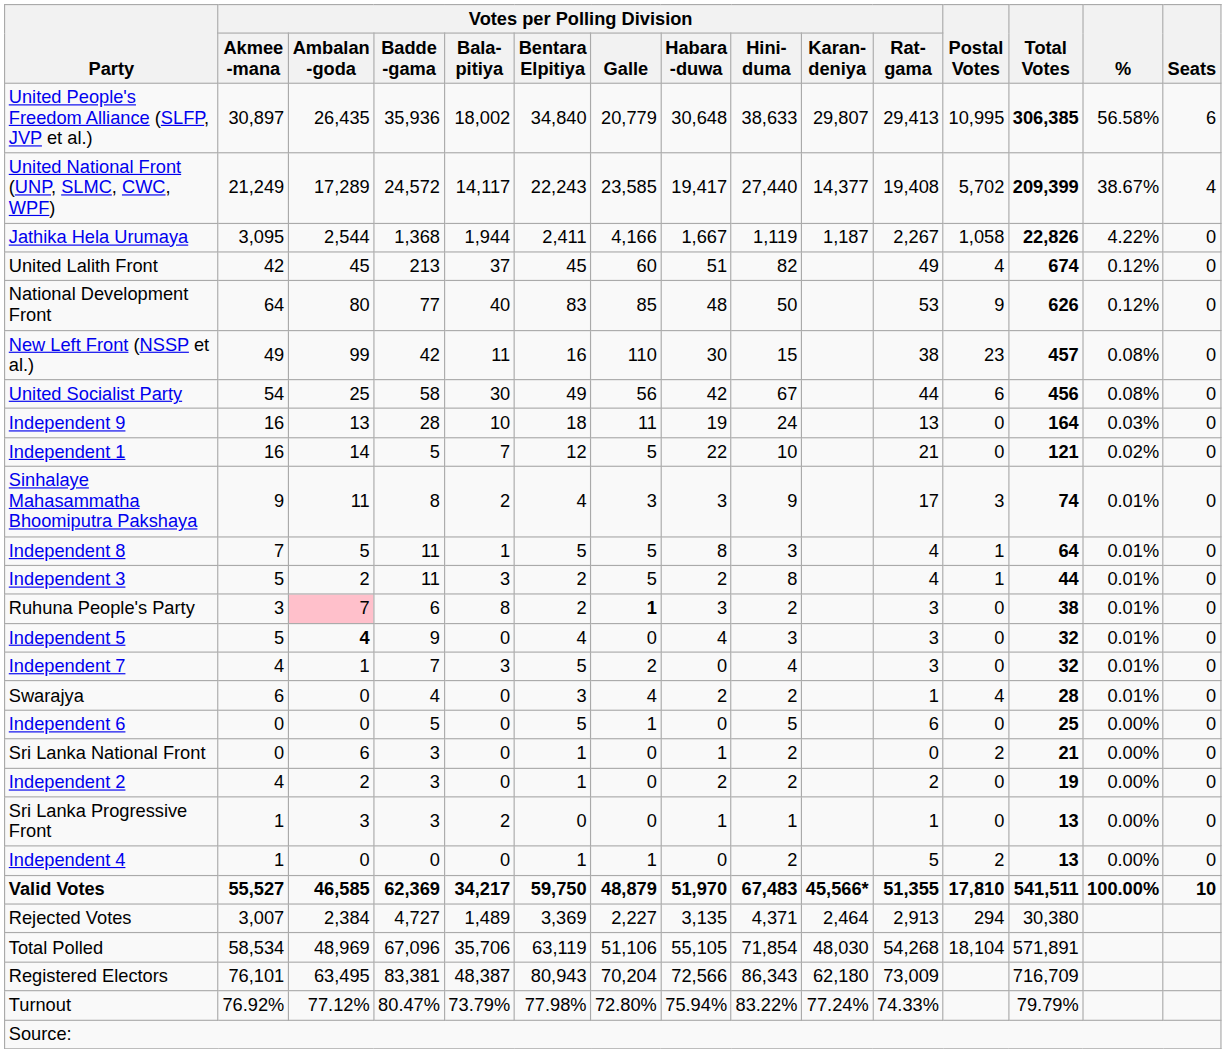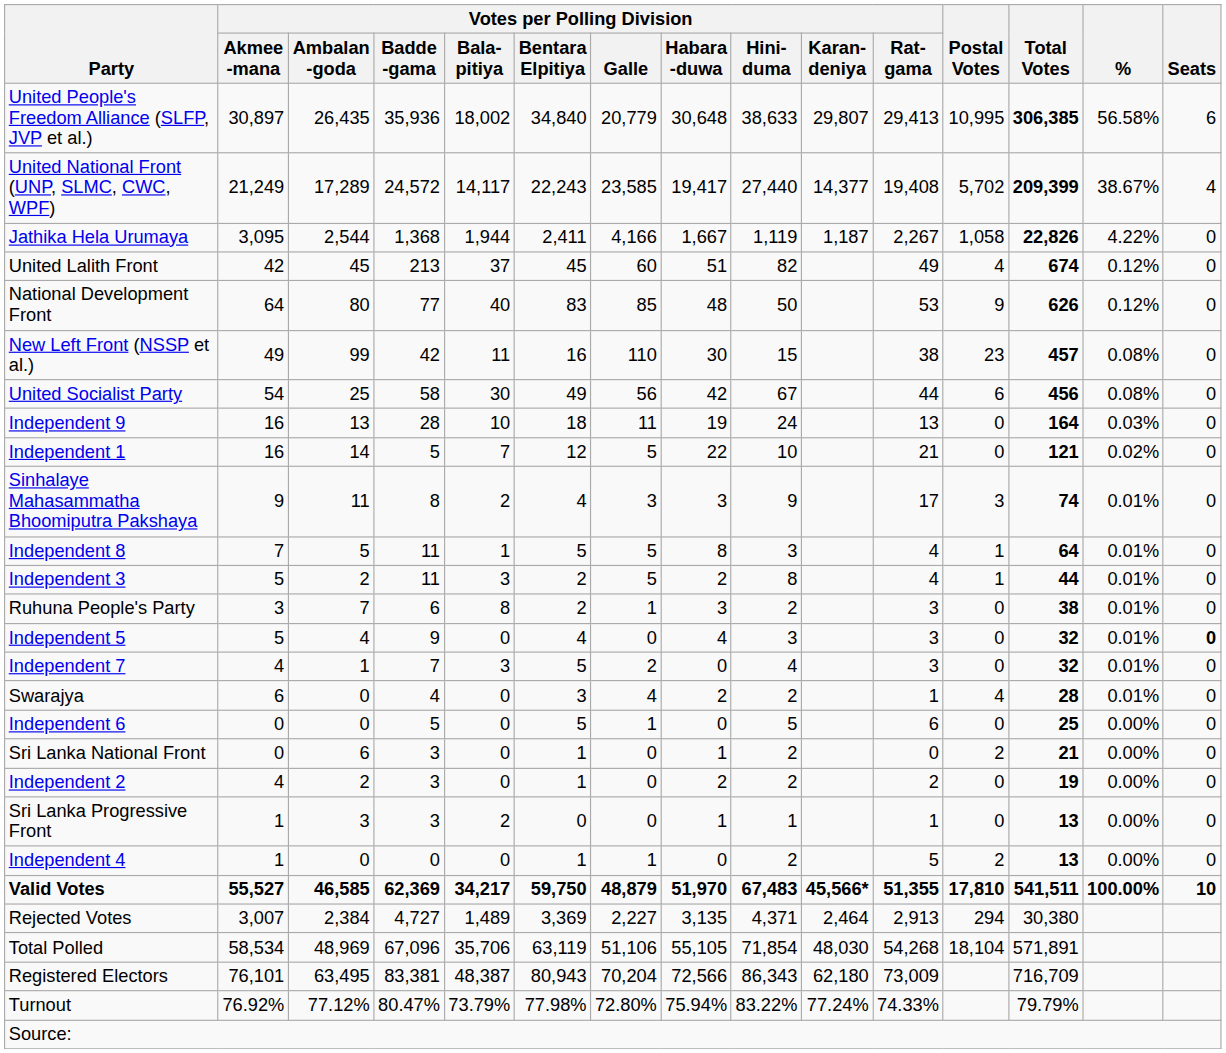(365, 608) pink background -> (365, 608) no background
(652, 608) bold -> (652, 608) normal
(365, 637) bold -> (365, 637) normal
(1211, 637) normal -> (1211, 637) bold
